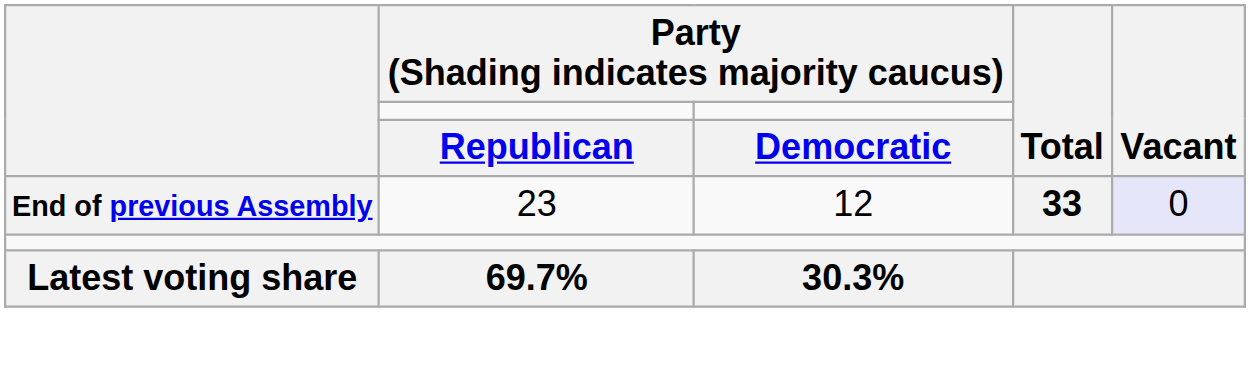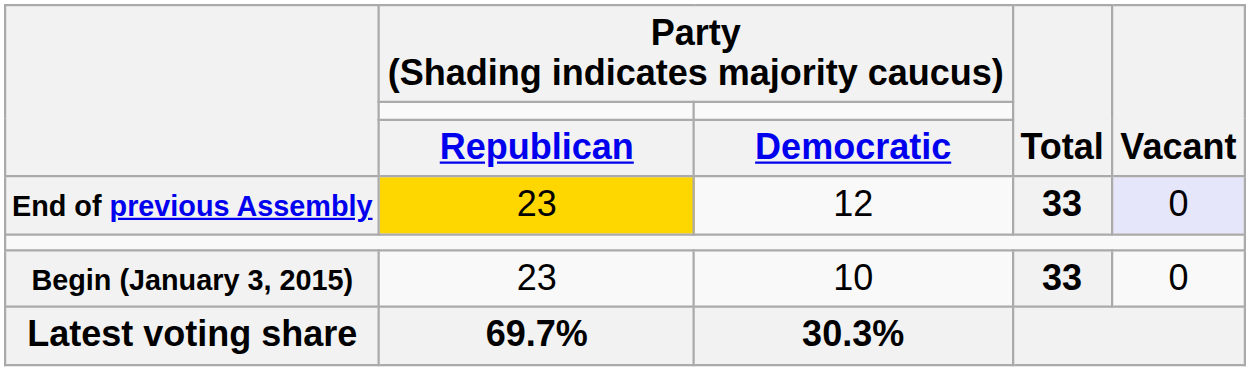(537, 204) no background -> (537, 204) gold background
+ row: (192, 279)
